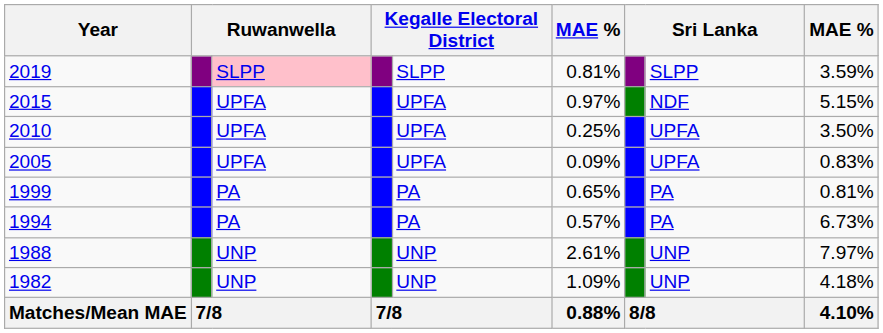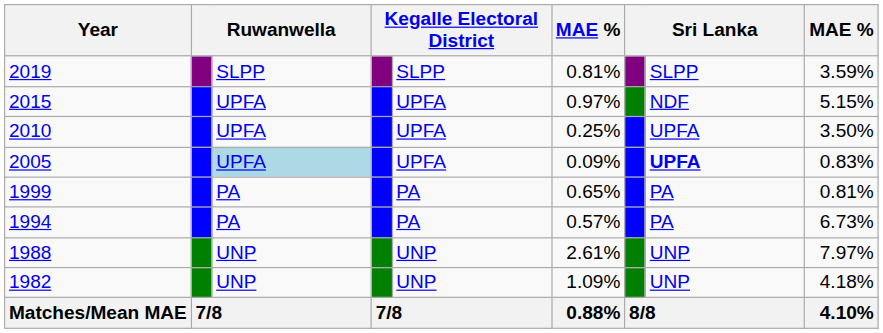(241, 71) pink background -> (241, 71) no background
(241, 161) no background -> (241, 161) lightblue background
(675, 161) normal -> (675, 161) bold
